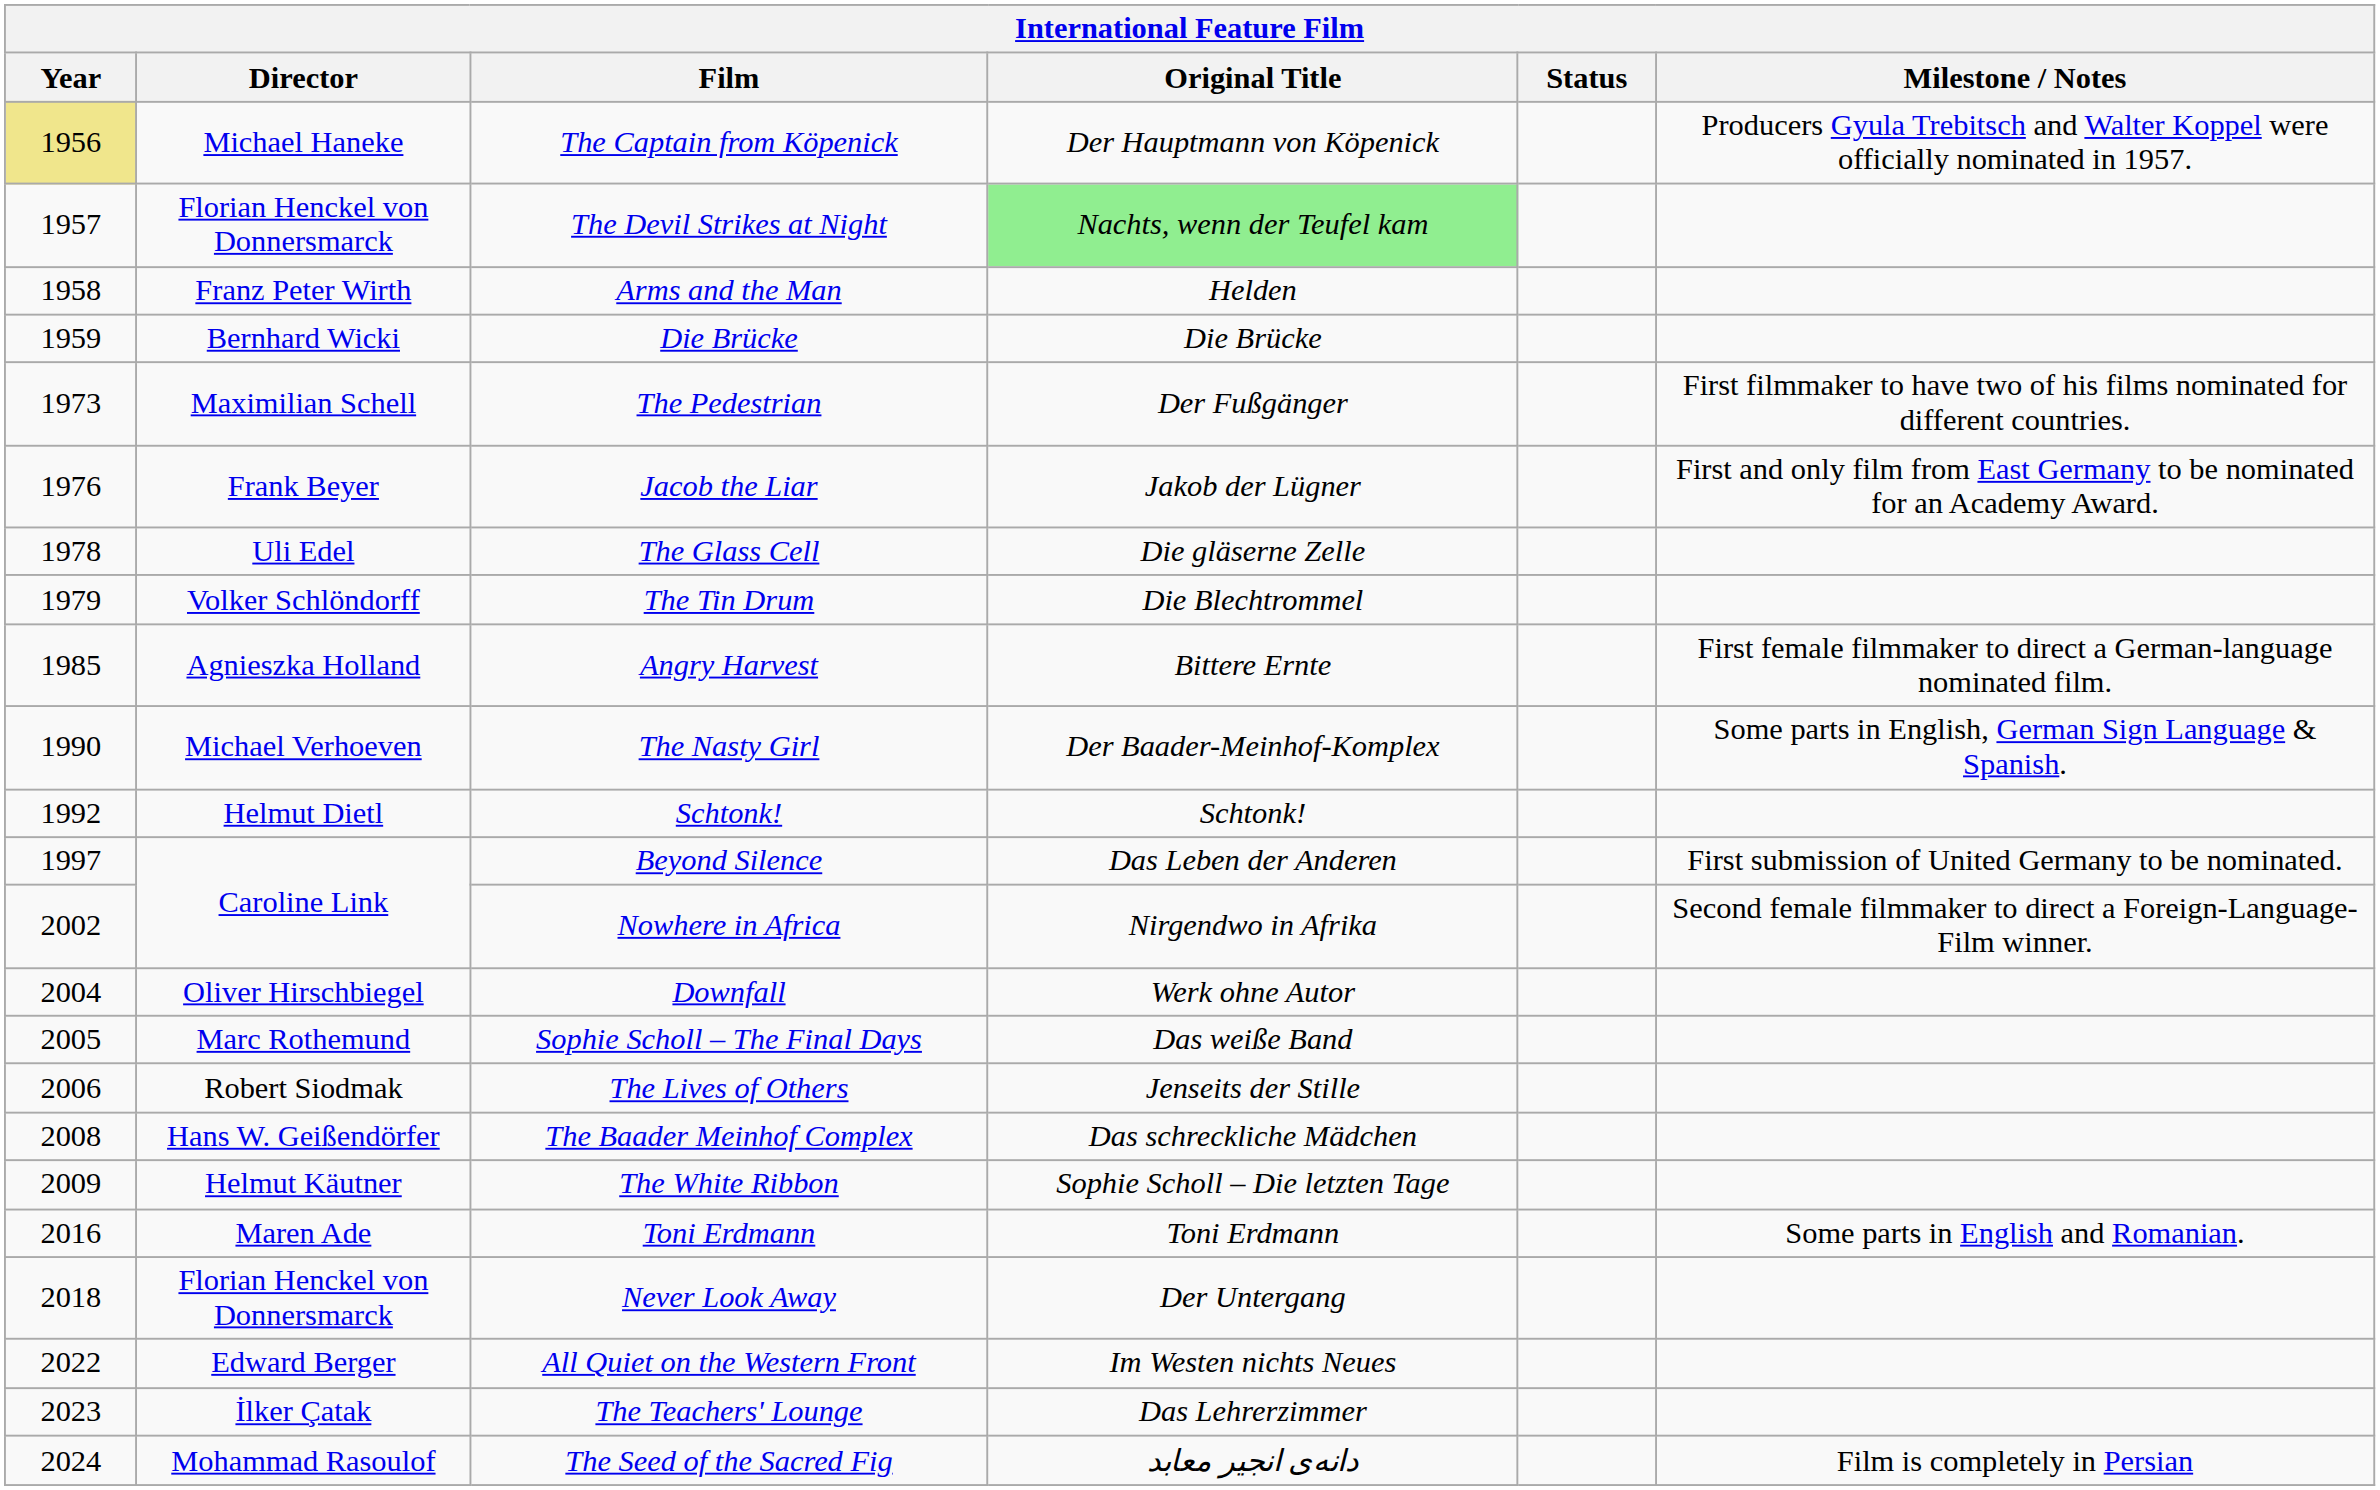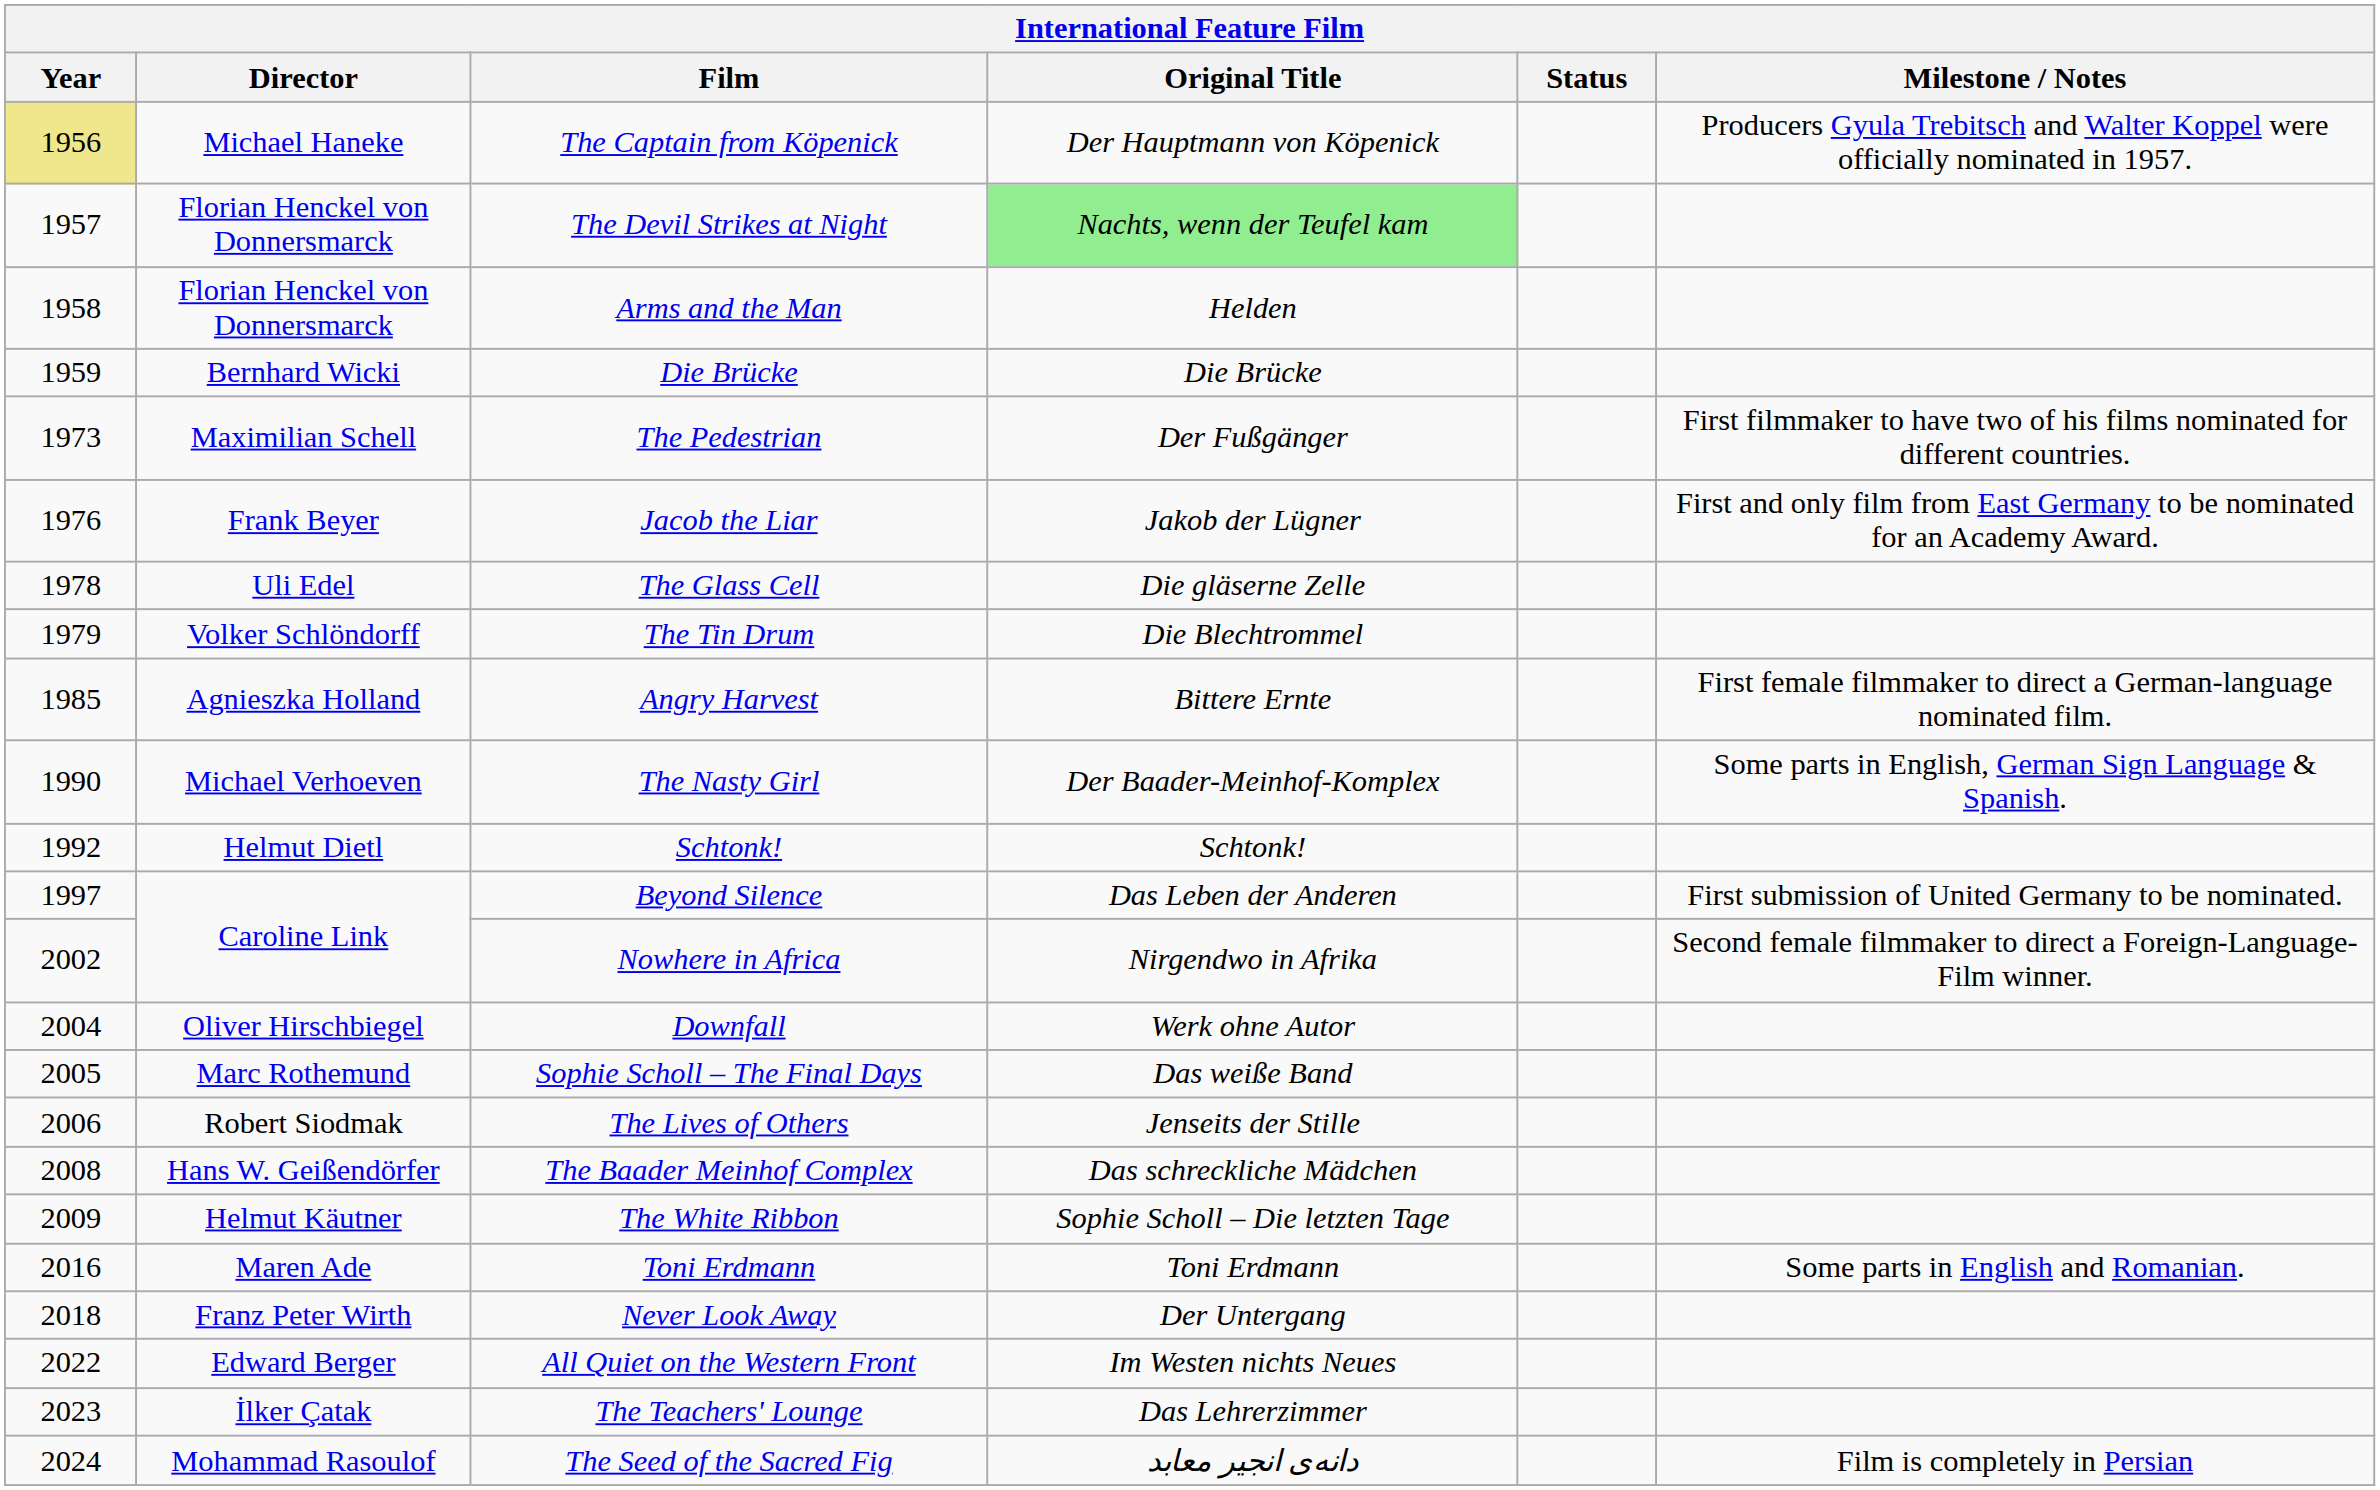(303, 289) Franz Peter Wirth -> (303, 306) Florian Henckel von Donnersmarck
(303, 1297) Florian Henckel von Donnersmarck -> (303, 1314) Franz Peter Wirth
